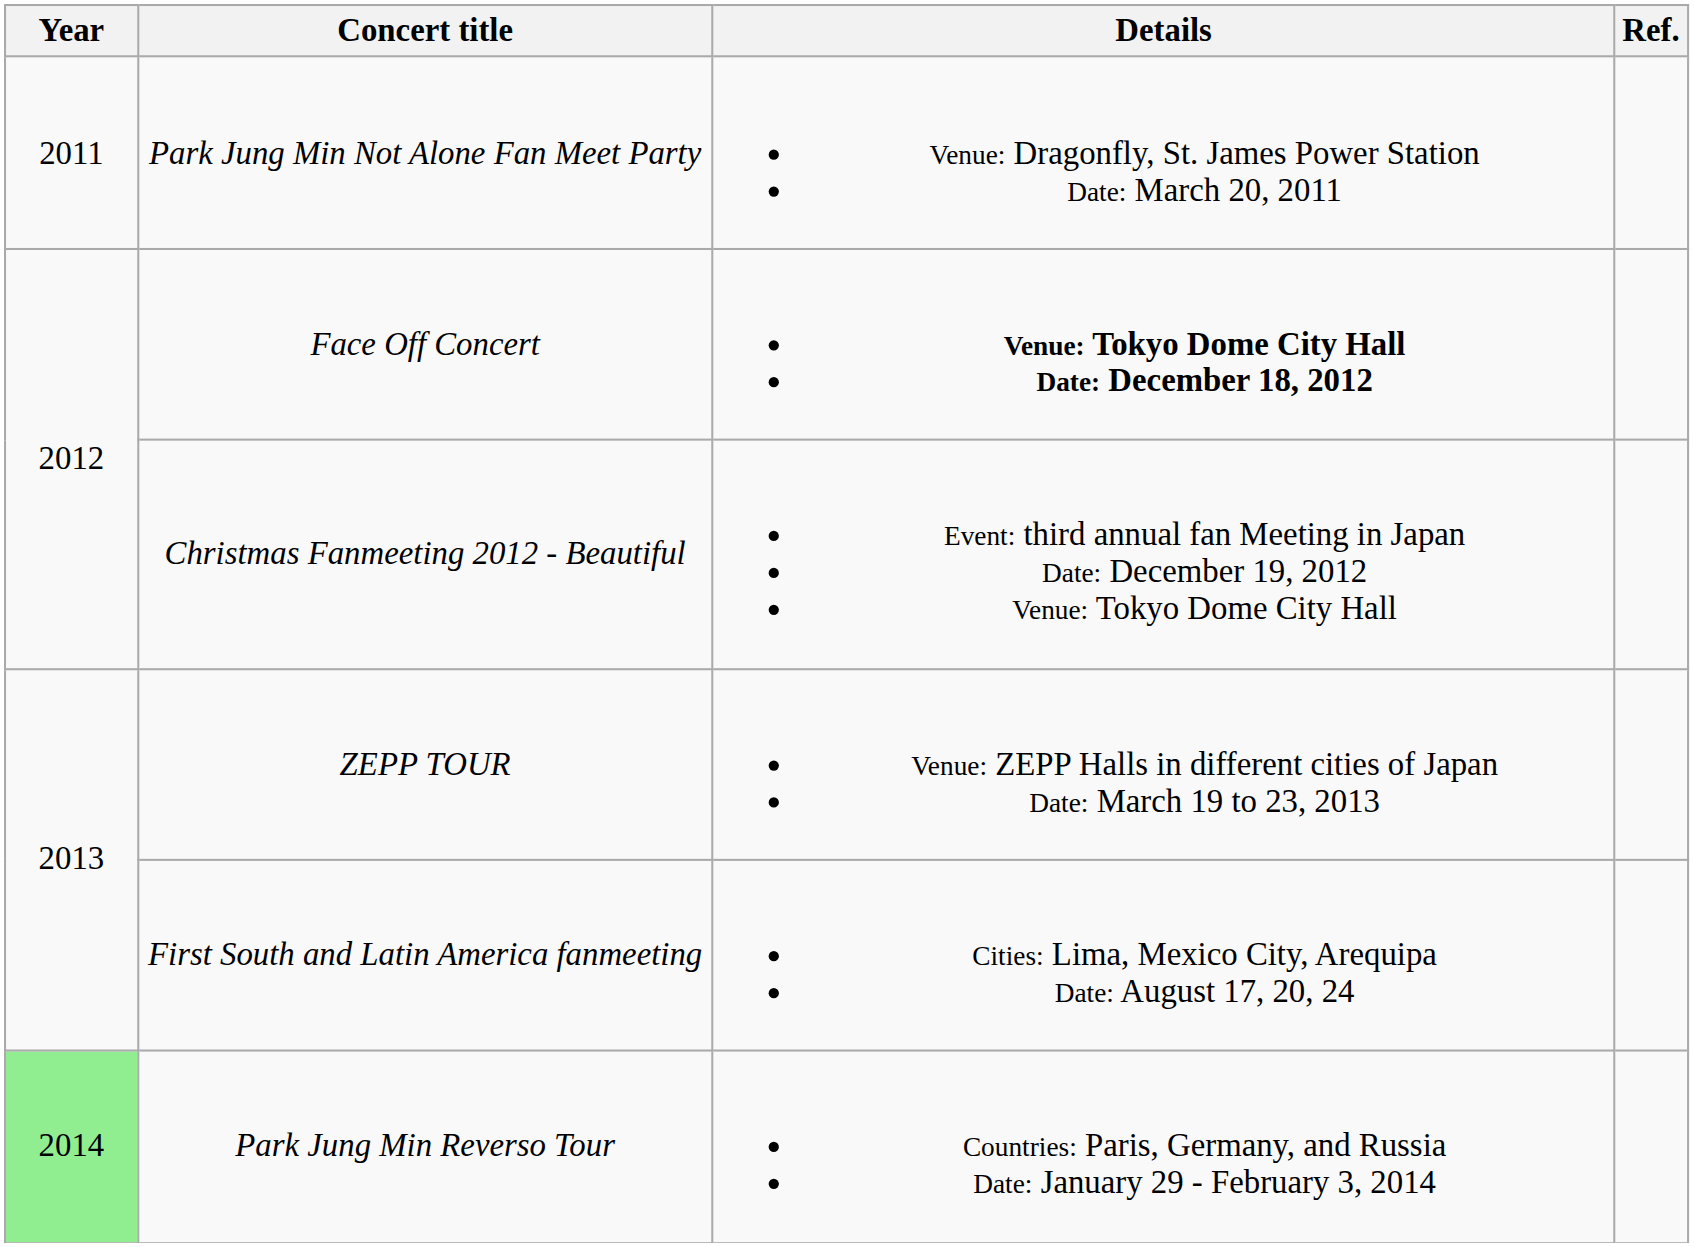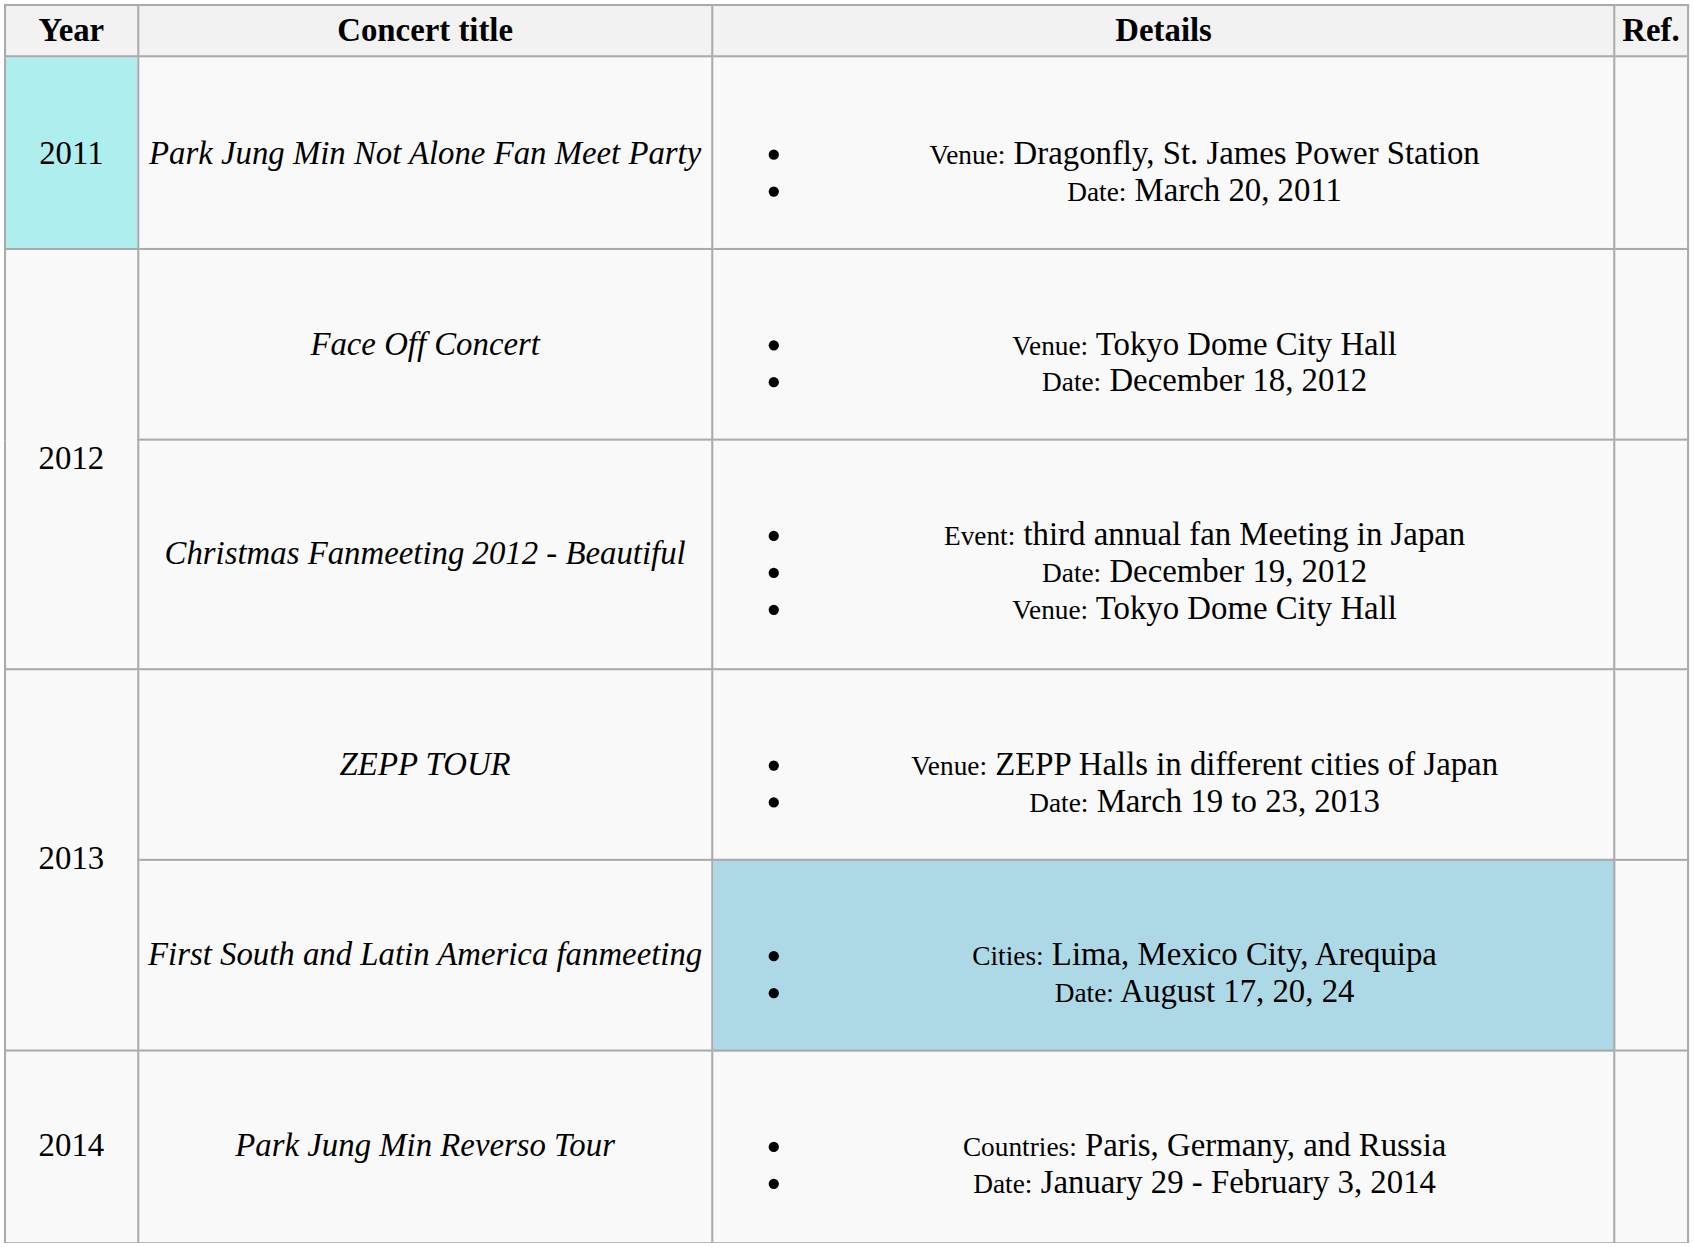(71, 152) no background -> (71, 152) paleturquoise background
(1164, 363) bold -> (1164, 363) normal
(1164, 974) no background -> (1164, 974) lightblue background
(71, 1146) lightgreen background -> (71, 1146) no background
